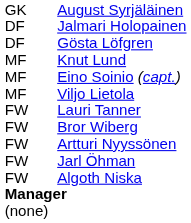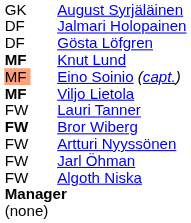(16, 60) normal -> (16, 60) bold
(16, 77) no background -> (16, 77) lightsalmon background
(16, 93) normal -> (16, 93) bold
(16, 127) normal -> (16, 127) bold
